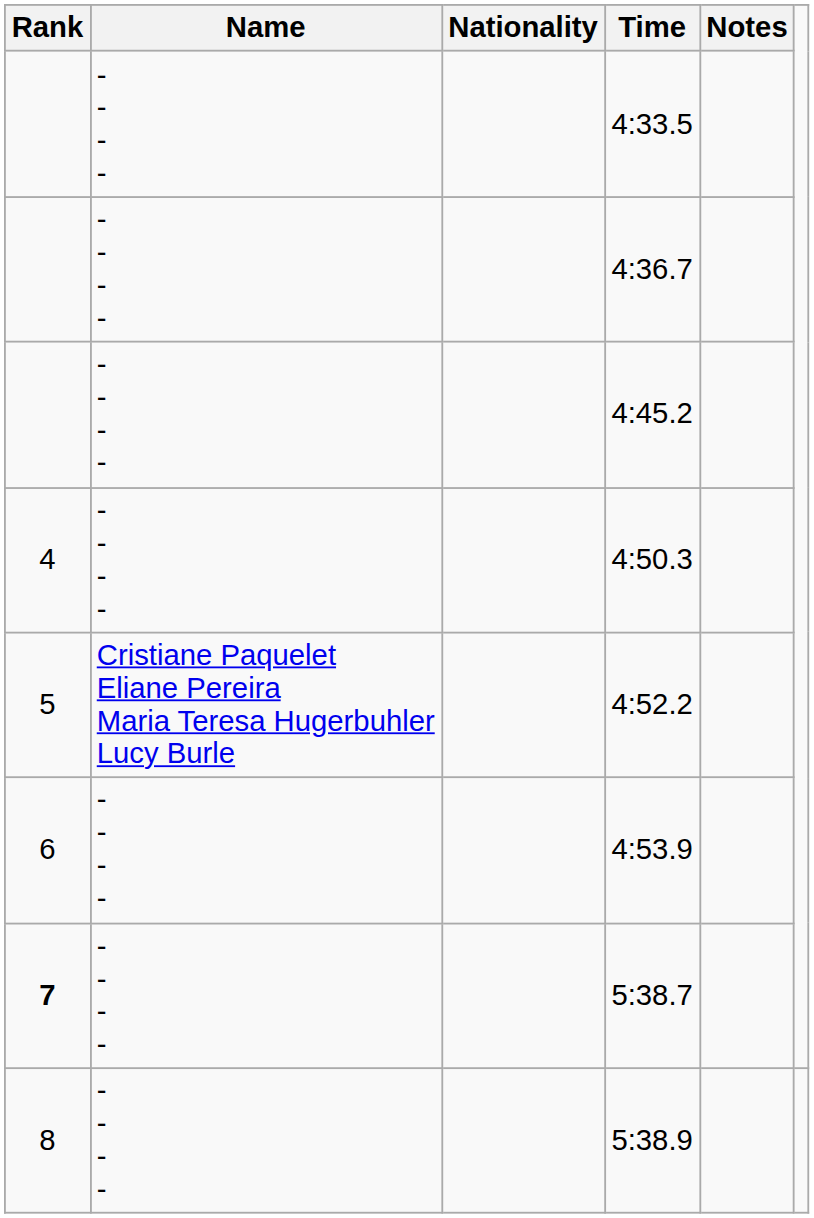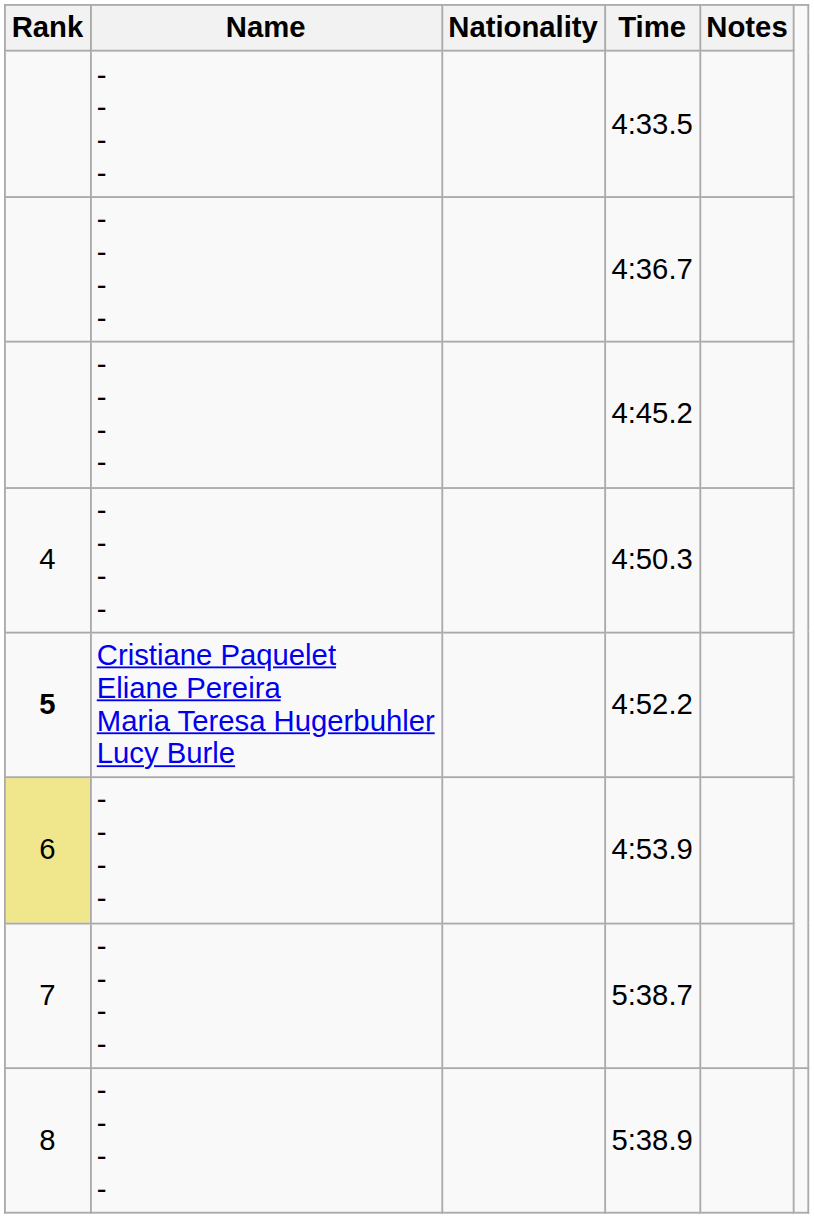(47, 704) normal -> (47, 704) bold
(47, 849) no background -> (47, 849) khaki background
(47, 995) bold -> (47, 995) normal
